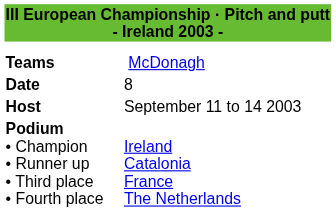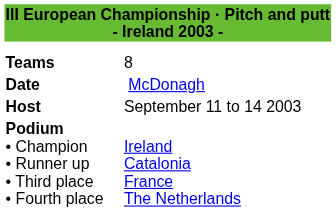(164, 63) McDonagh -> (128, 63) 8
(128, 85) 8 -> (164, 84) McDonagh
